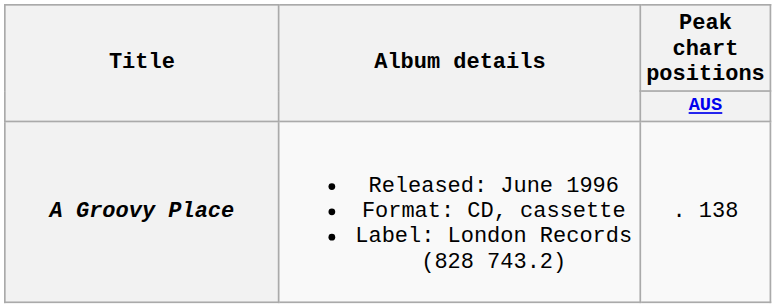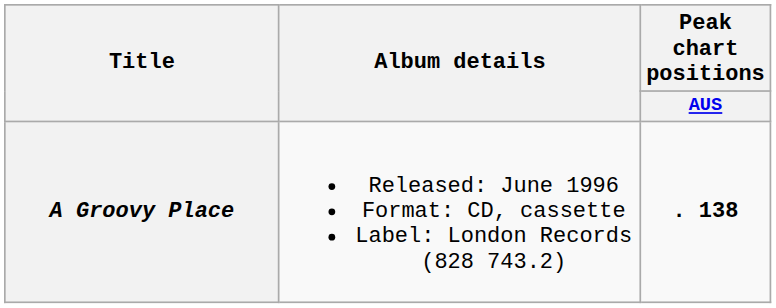(705, 211) normal -> (705, 211) bold
